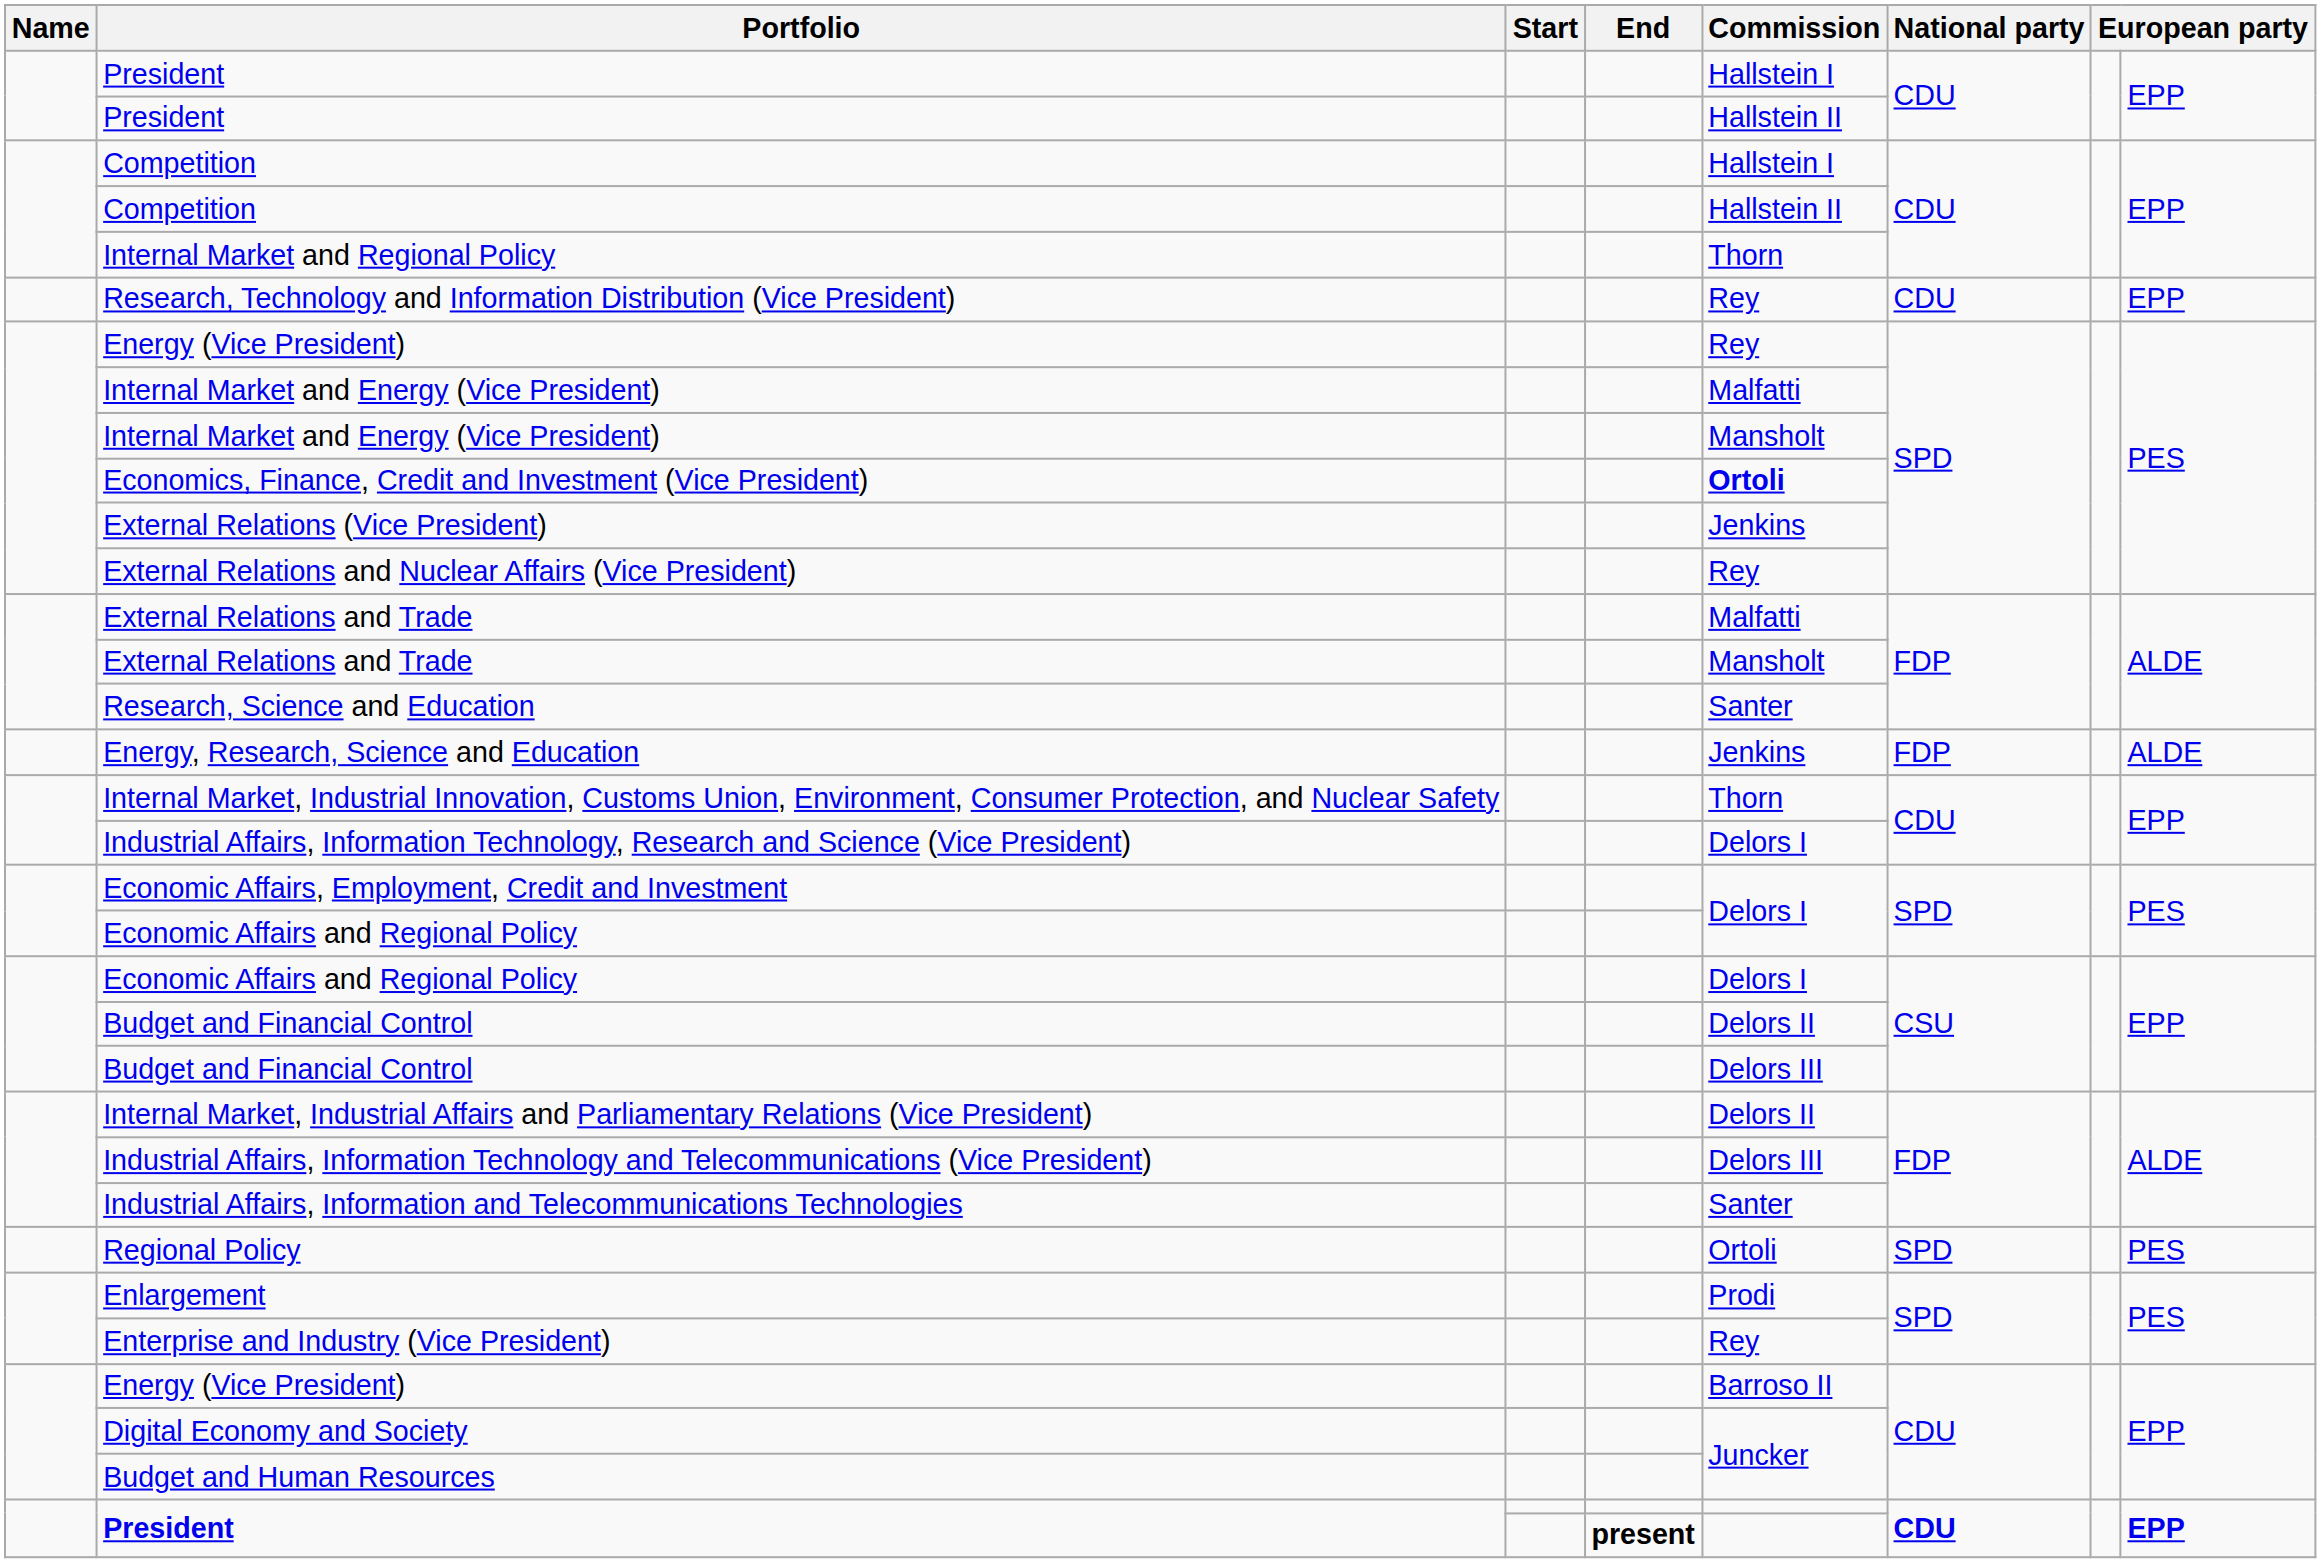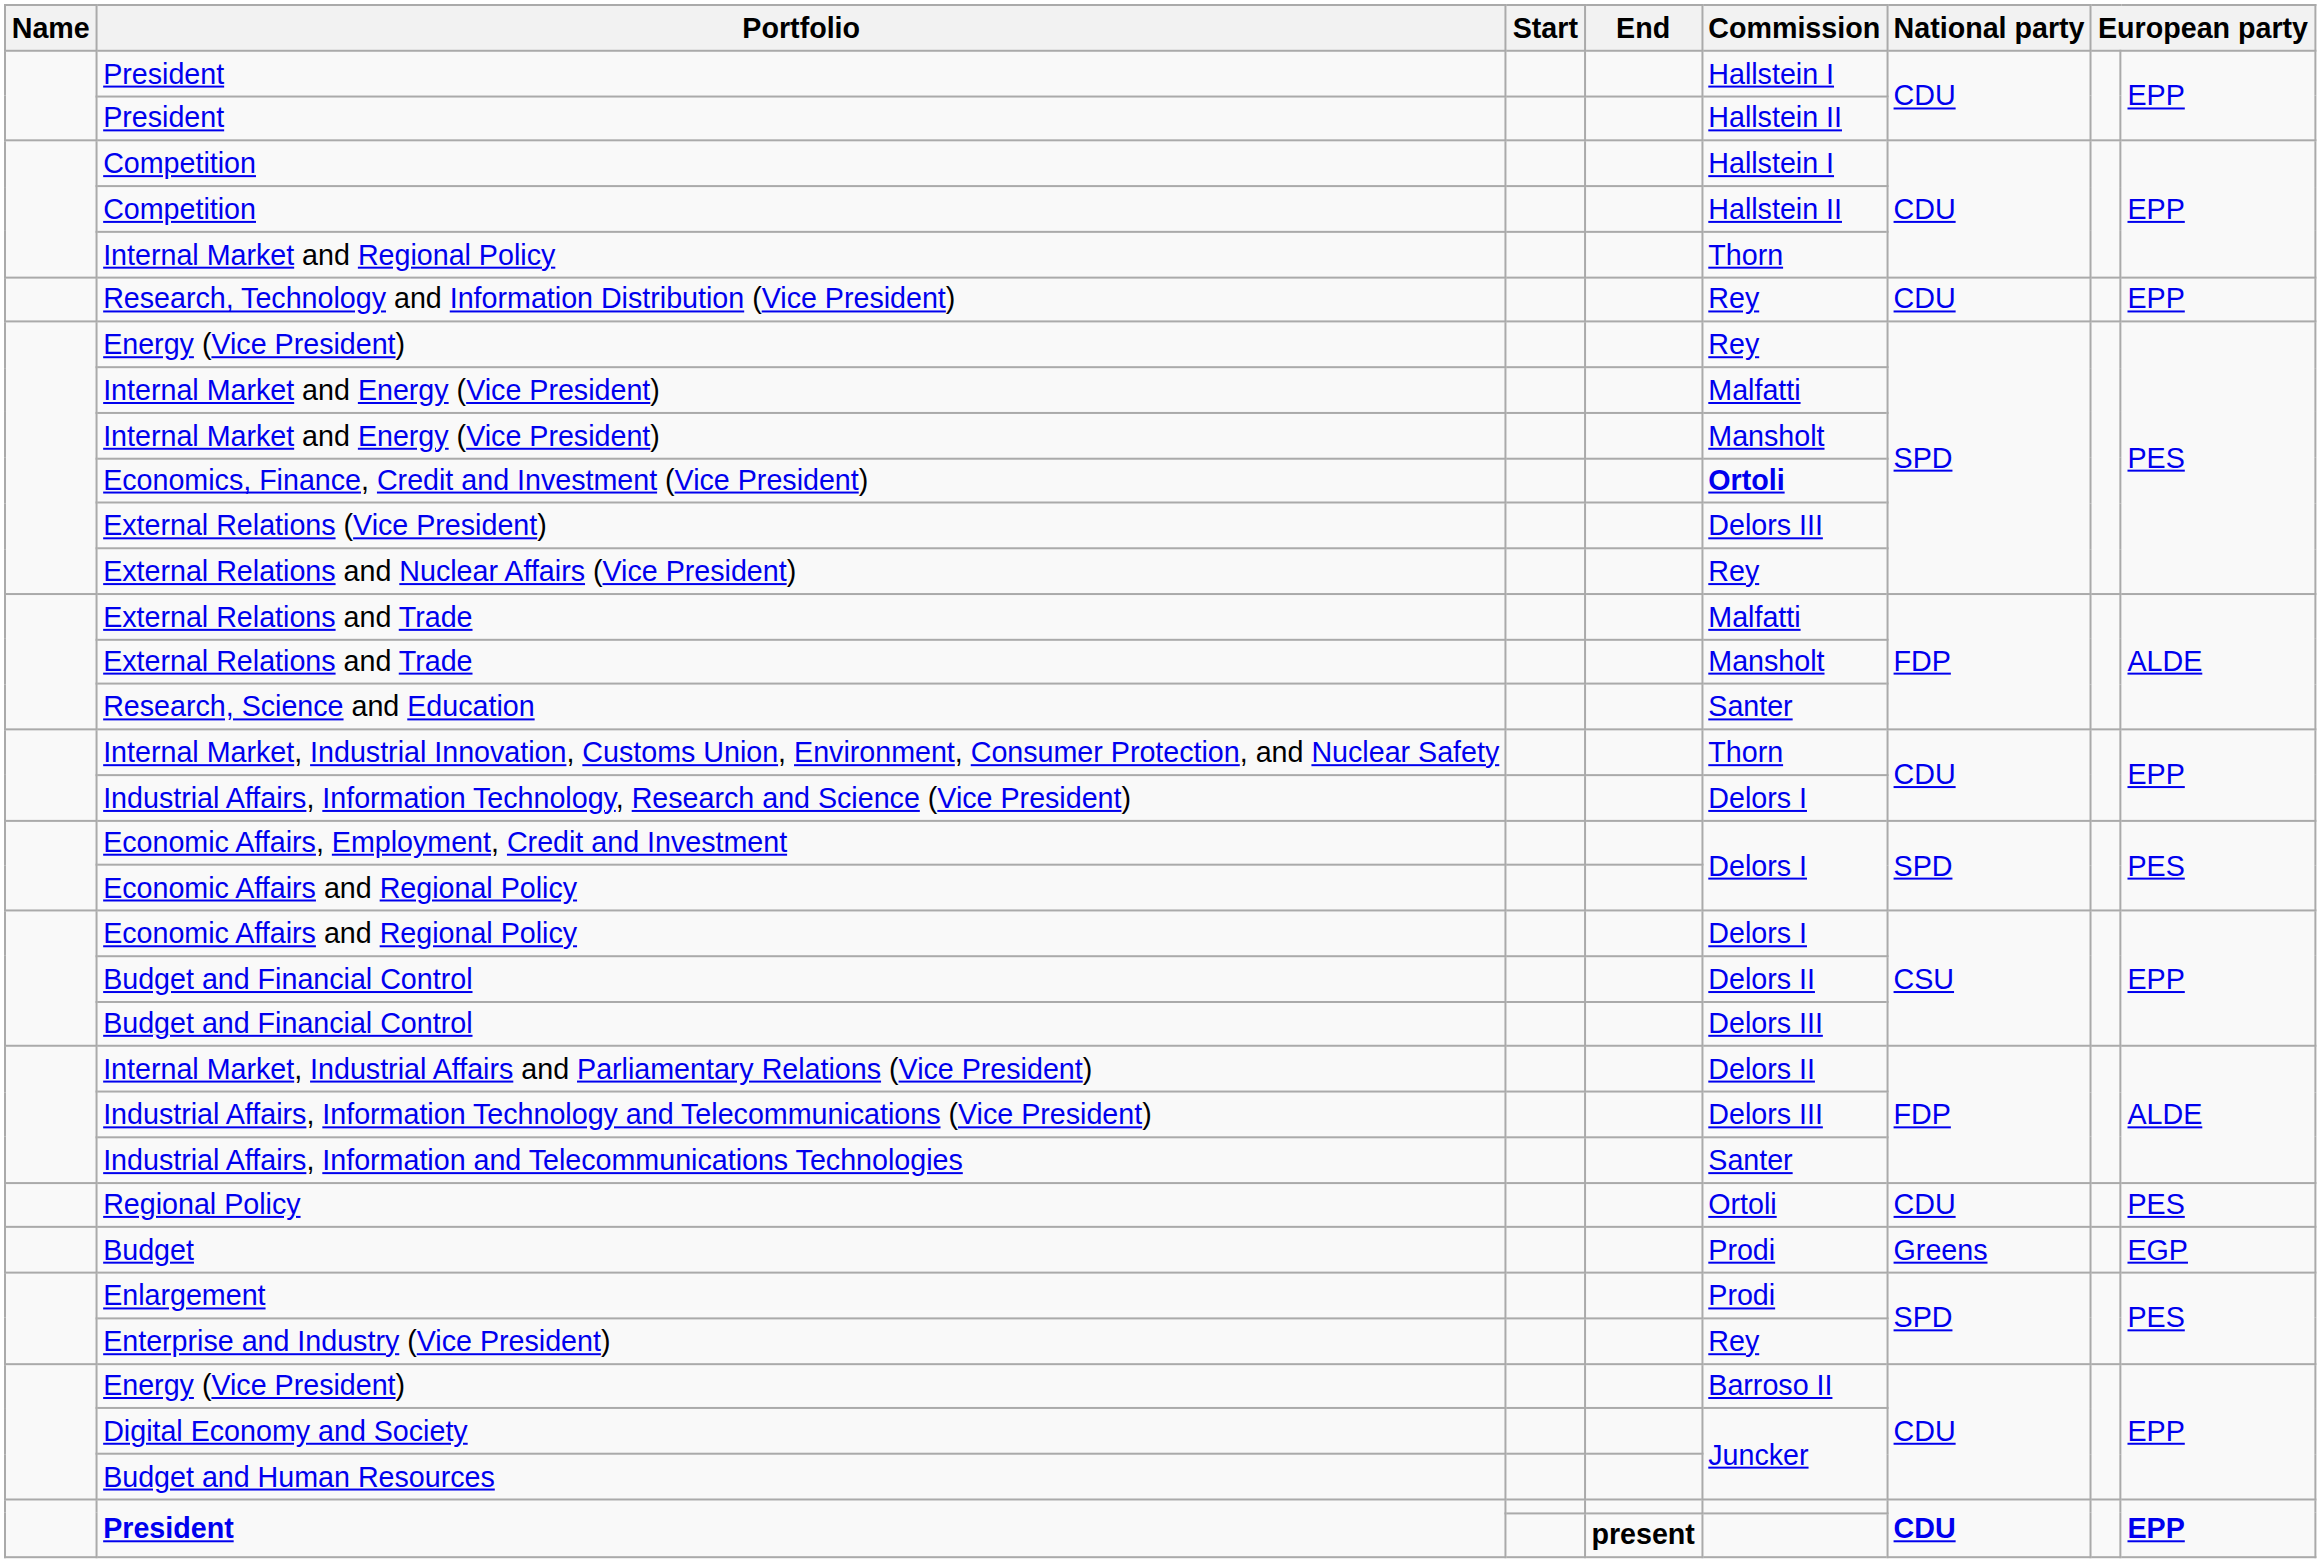(1757, 526) Jenkins -> (1766, 526) Delors III
- row: (371, 752)
(1923, 1250) SPD -> (1925, 1205) CDU
+ row: (149, 1250)
